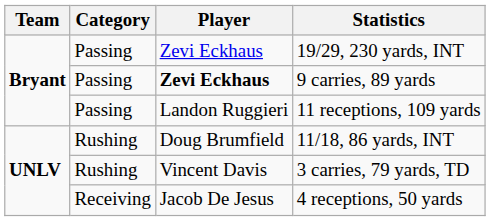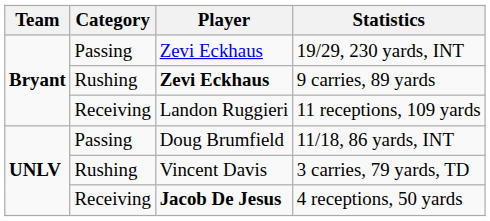(103, 80) Passing -> (106, 80) Rushing
(103, 110) Passing -> (113, 110) Receiving
(106, 140) Rushing -> (103, 140) Passing
(217, 200) normal -> (220, 200) bold
